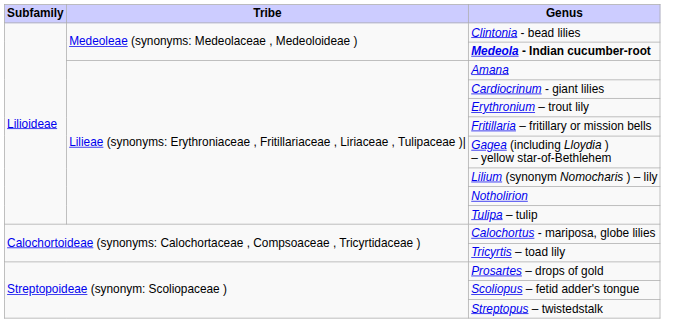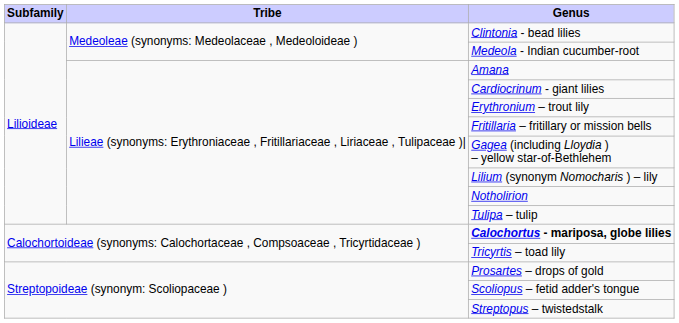(561, 51) bold -> (555, 51) normal
(563, 233) normal -> (571, 233) bold
